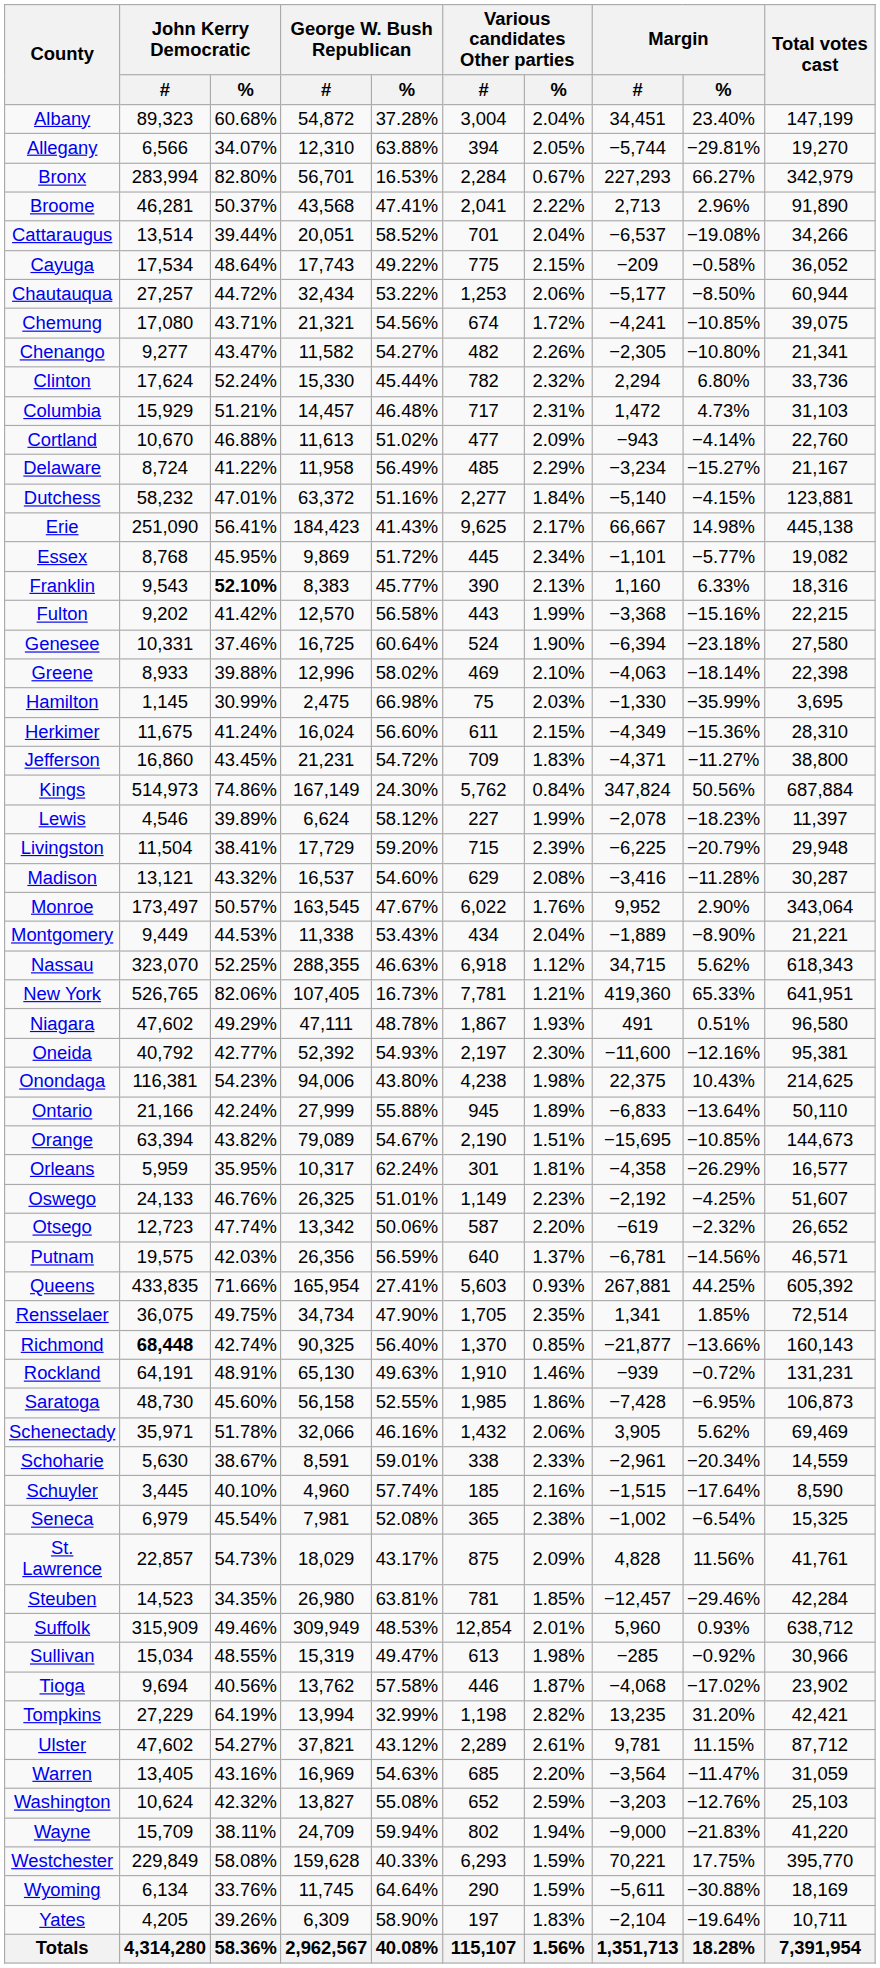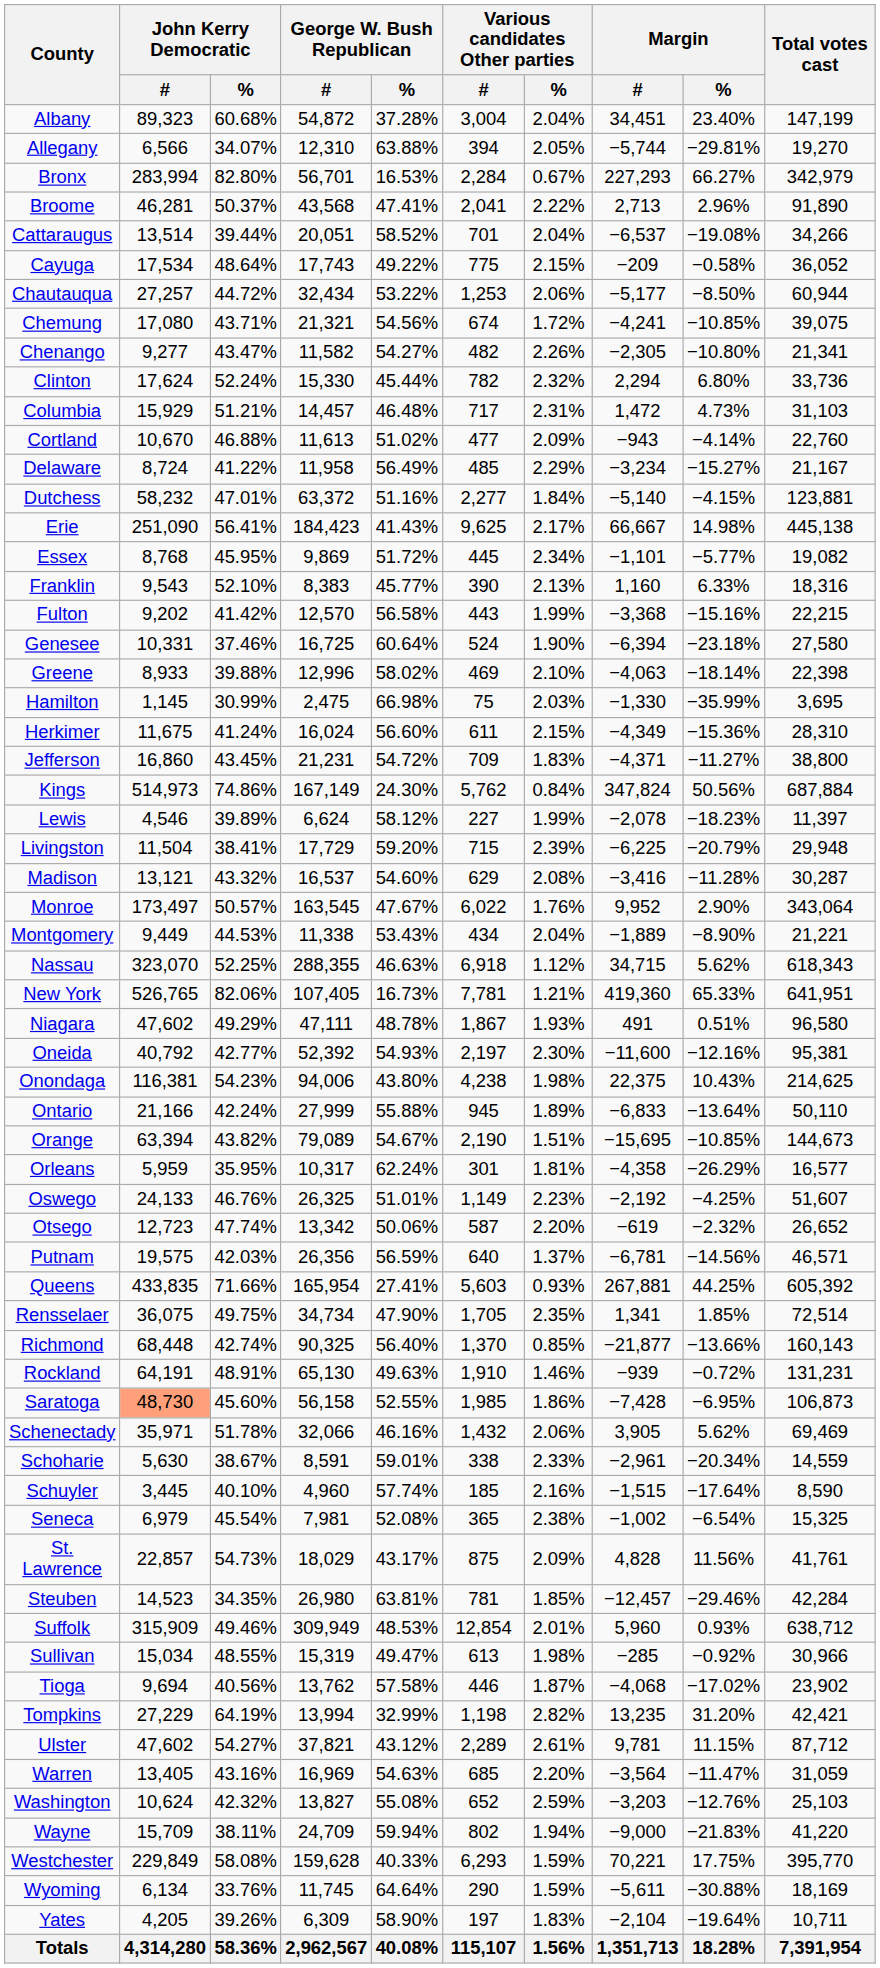(246, 585) bold -> (246, 585) normal
(165, 1344) bold -> (165, 1344) normal
(165, 1402) no background -> (165, 1402) lightsalmon background
